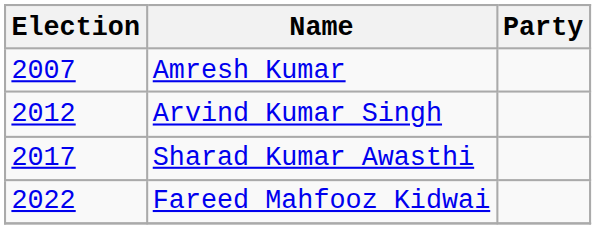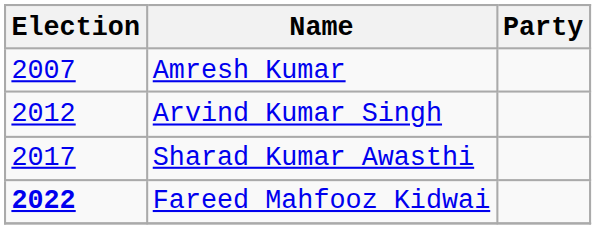(44, 201) normal -> (44, 201) bold
